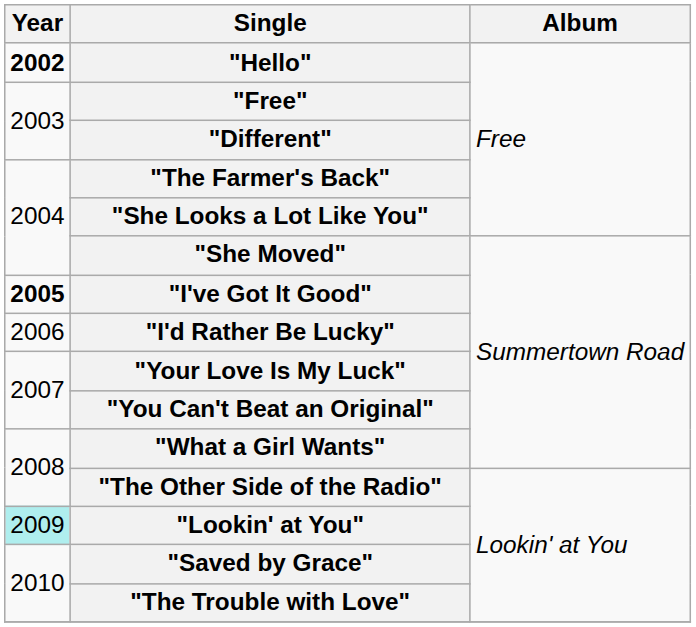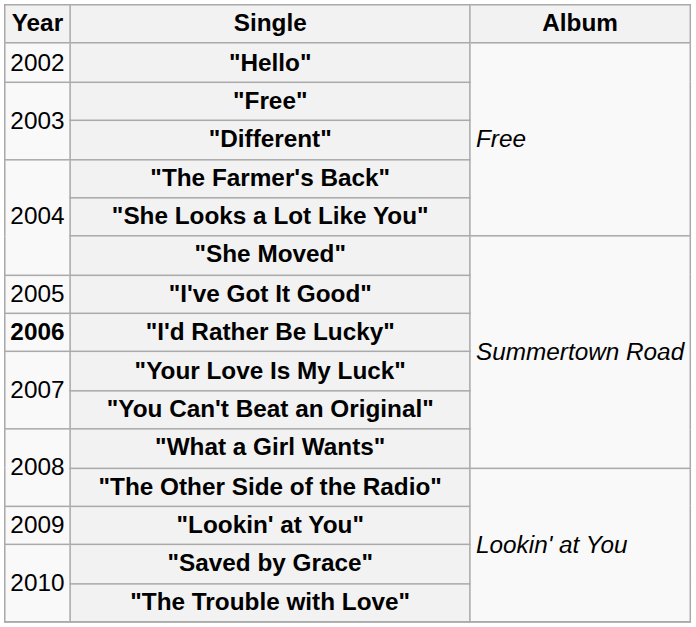(37, 62) bold -> (37, 62) normal
(37, 293) bold -> (37, 293) normal
(37, 332) normal -> (37, 332) bold
(37, 525) paleturquoise background -> (37, 525) no background
